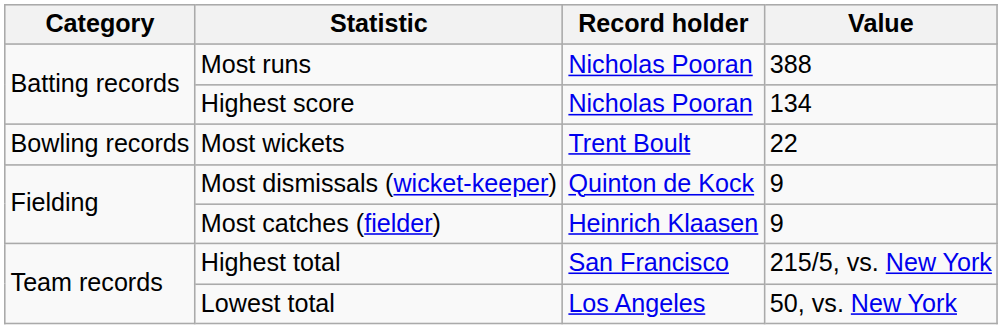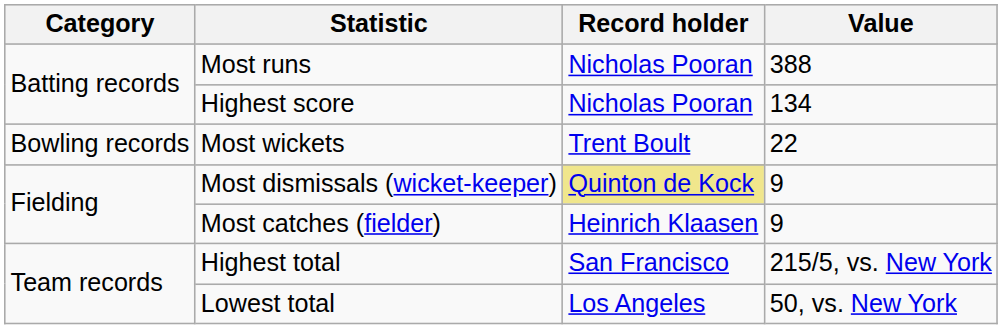(661, 183) no background -> (661, 183) khaki background
